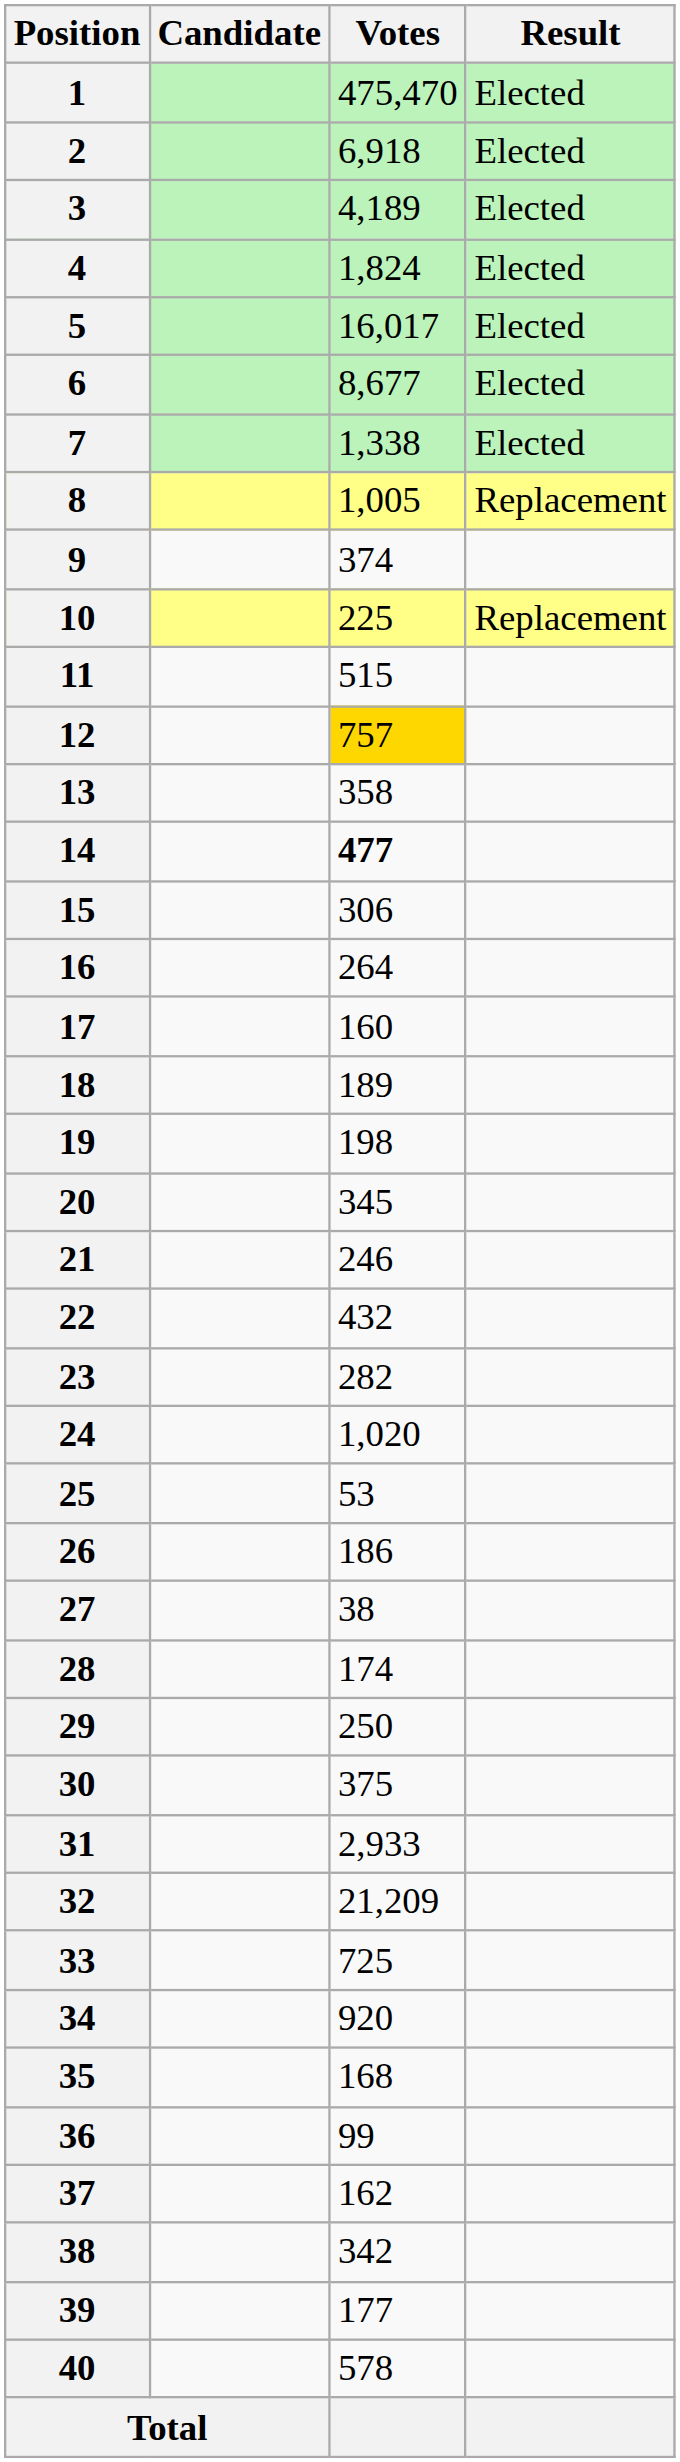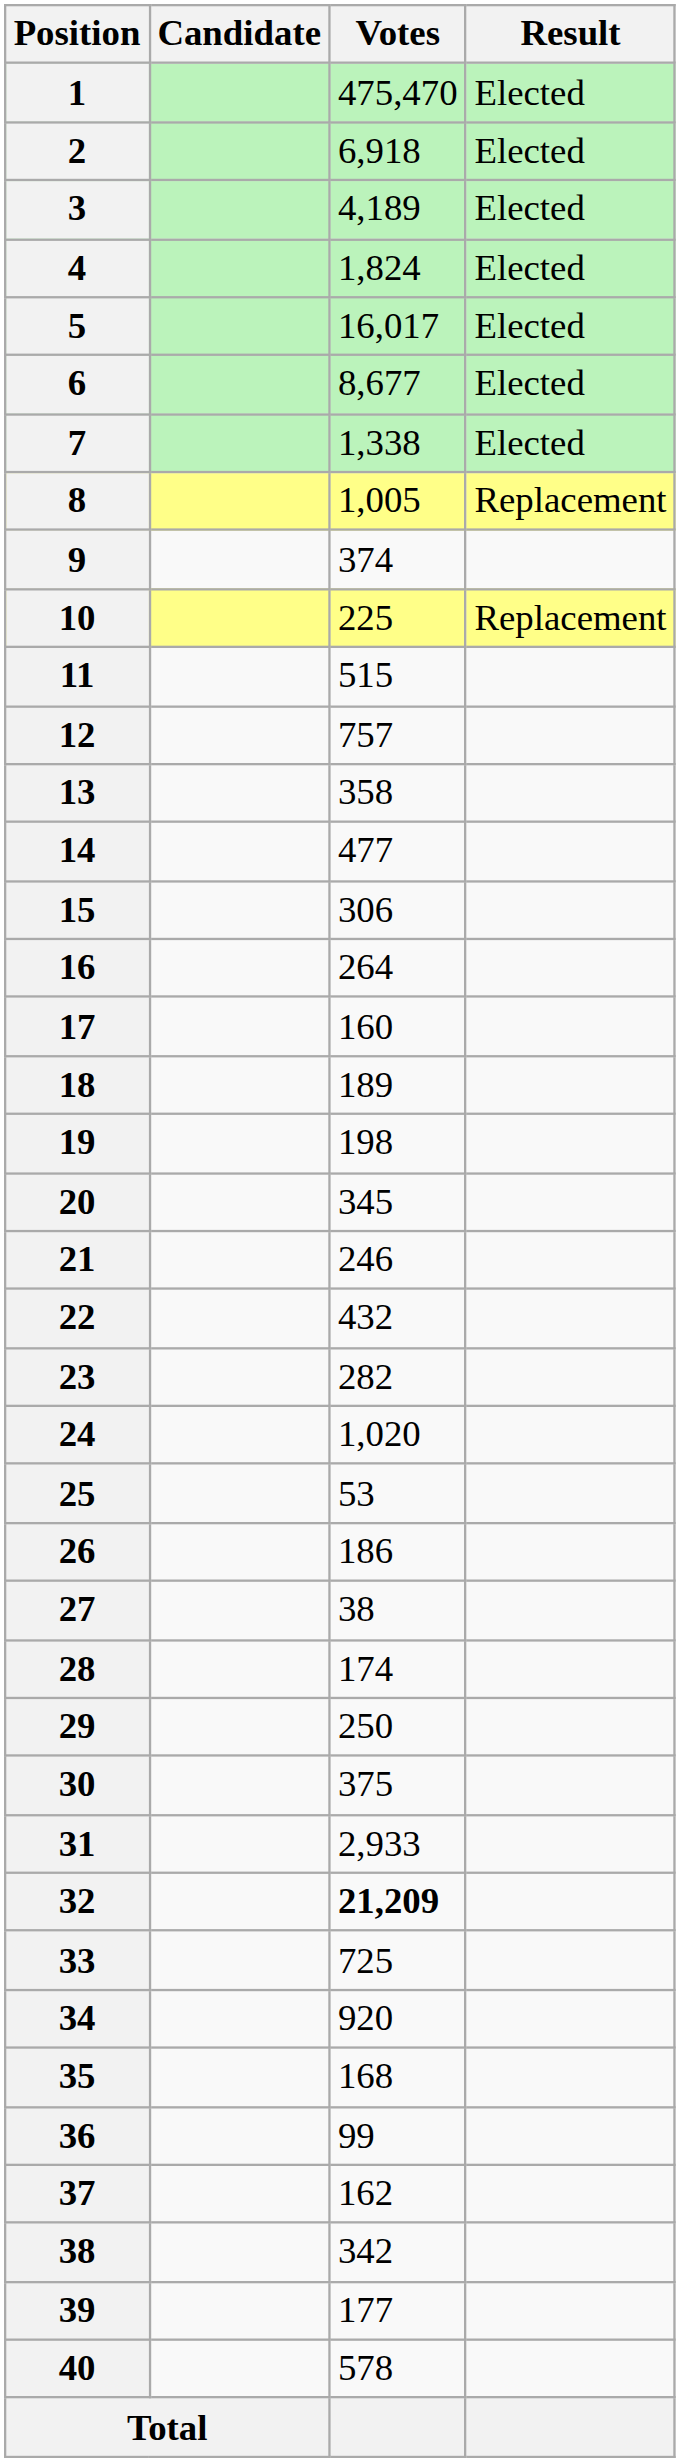(366, 734) gold background -> (366, 734) no background
(366, 850) bold -> (366, 850) normal
(389, 1901) normal -> (389, 1901) bold
